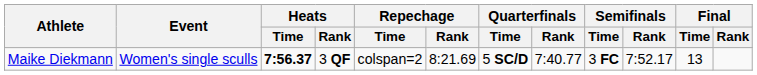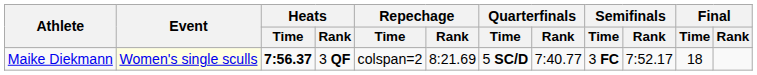(188, 59) no background -> (188, 59) lightyellow background
(695, 59) 13 -> (695, 59) 18
